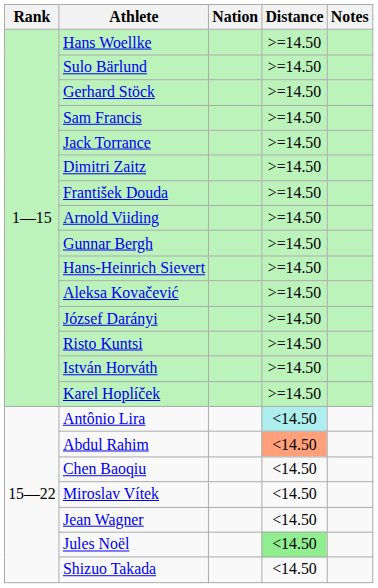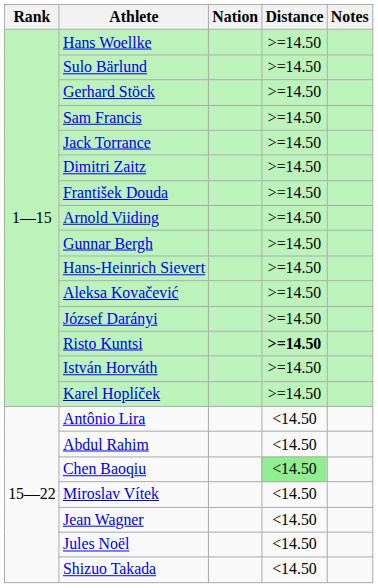(294, 343) normal -> (294, 343) bold
(294, 419) paleturquoise background -> (294, 419) no background
(294, 444) lightsalmon background -> (294, 444) no background
(294, 469) no background -> (294, 469) lightgreen background
(294, 544) lightgreen background -> (294, 544) no background
